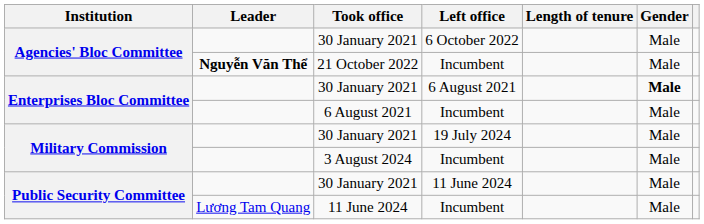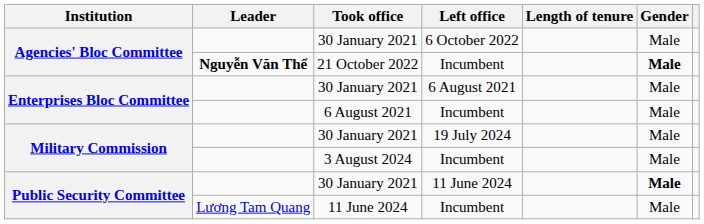(664, 64) normal -> (664, 64) bold
(664, 87) bold -> (664, 87) normal
(664, 183) normal -> (664, 183) bold
